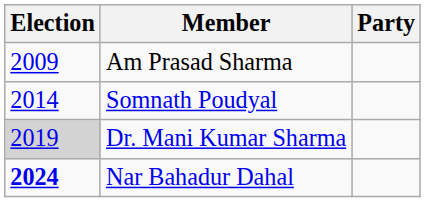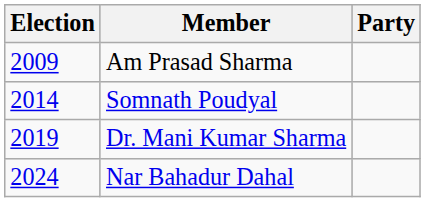(34, 138) lightgrey background -> (34, 138) no background
(34, 176) bold -> (34, 176) normal
